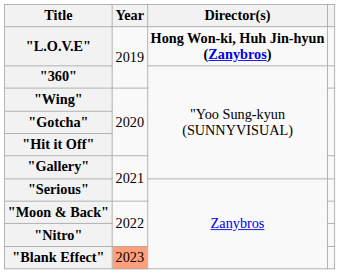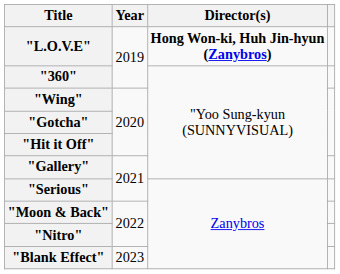(130, 257) lightsalmon background -> (130, 257) no background
